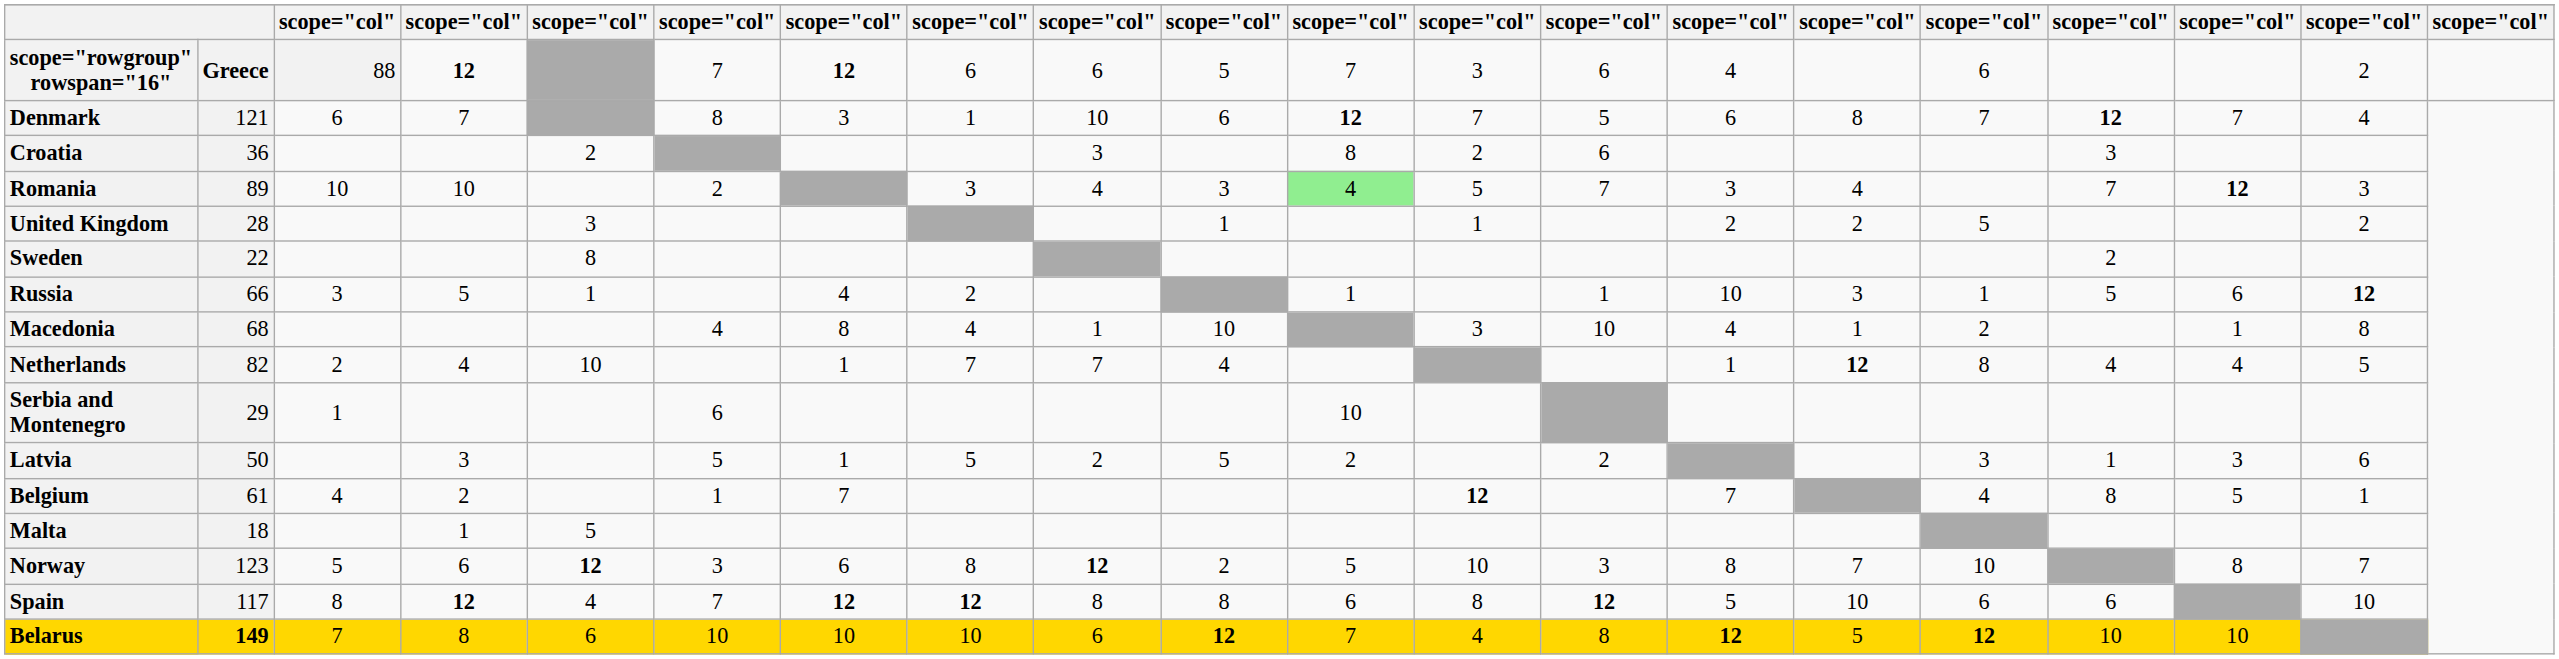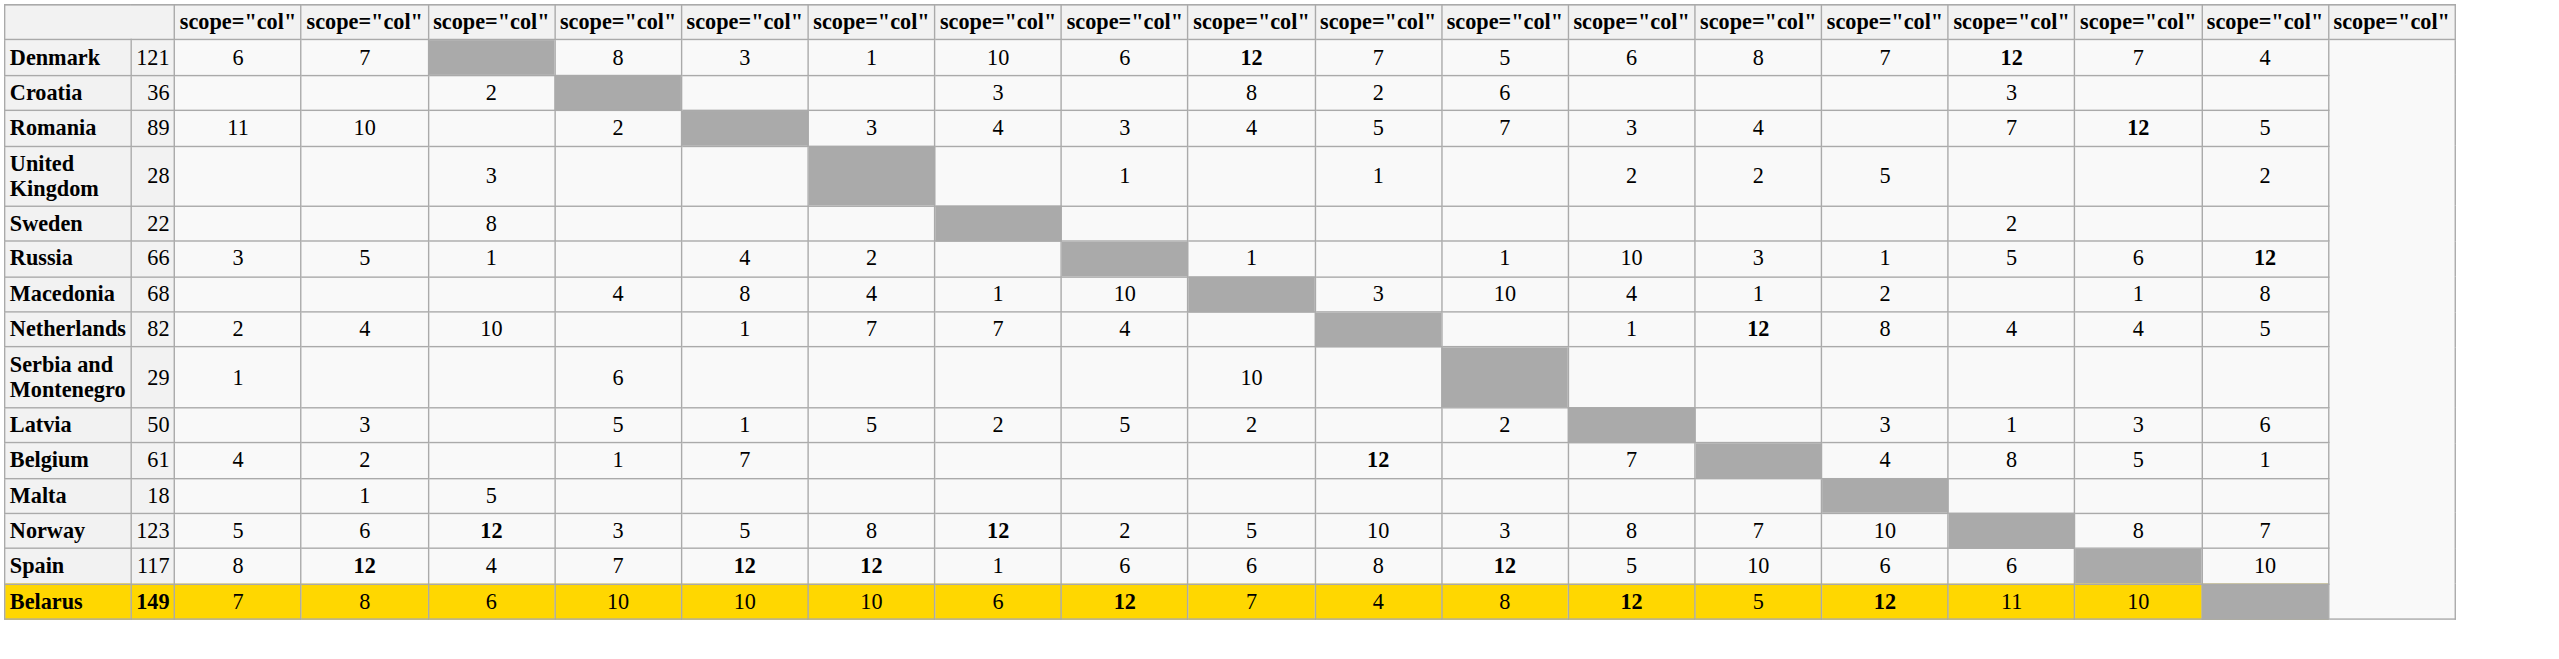- row: (101, 69)
(337, 188) 10 -> (238, 127) 11
(1351, 188) lightgreen background -> (1252, 127) no background
(2364, 188) 3 -> (2265, 127) 5
(844, 565) 6 -> (745, 530) 5
(1097, 601) 8 -> (998, 565) 1
(1224, 601) 8 -> (1125, 565) 6
(2111, 636) 10 -> (2012, 601) 11
